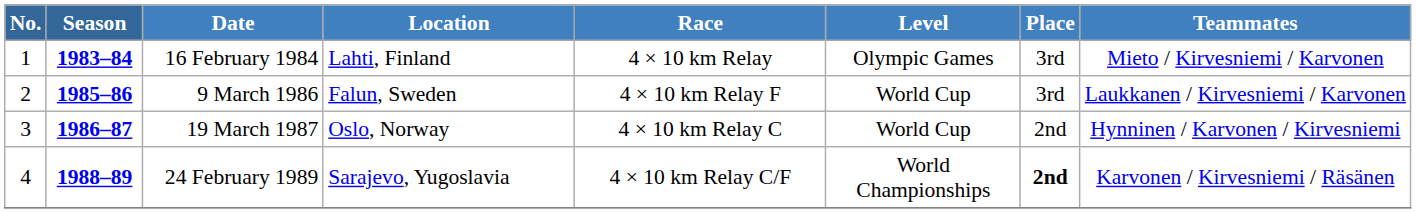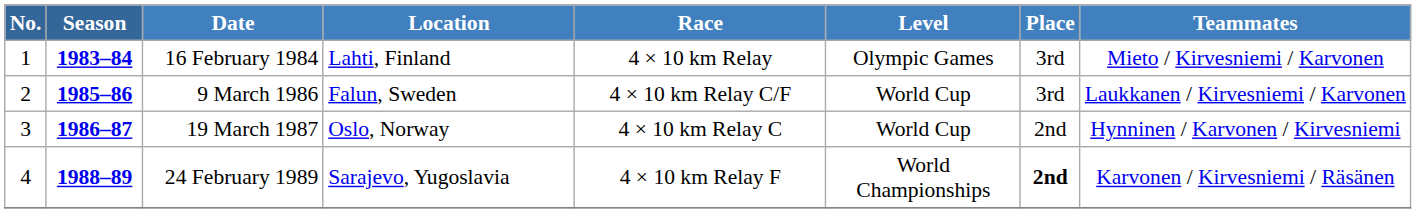(700, 93) 4 × 10 km Relay F -> (700, 93) 4 × 10 km Relay C/F
(700, 177) 4 × 10 km Relay C/F -> (700, 177) 4 × 10 km Relay F
